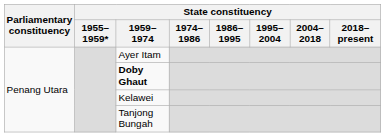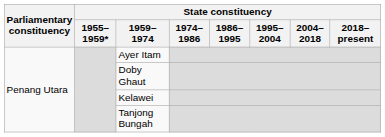(133, 76) bold -> (132, 76) normal
